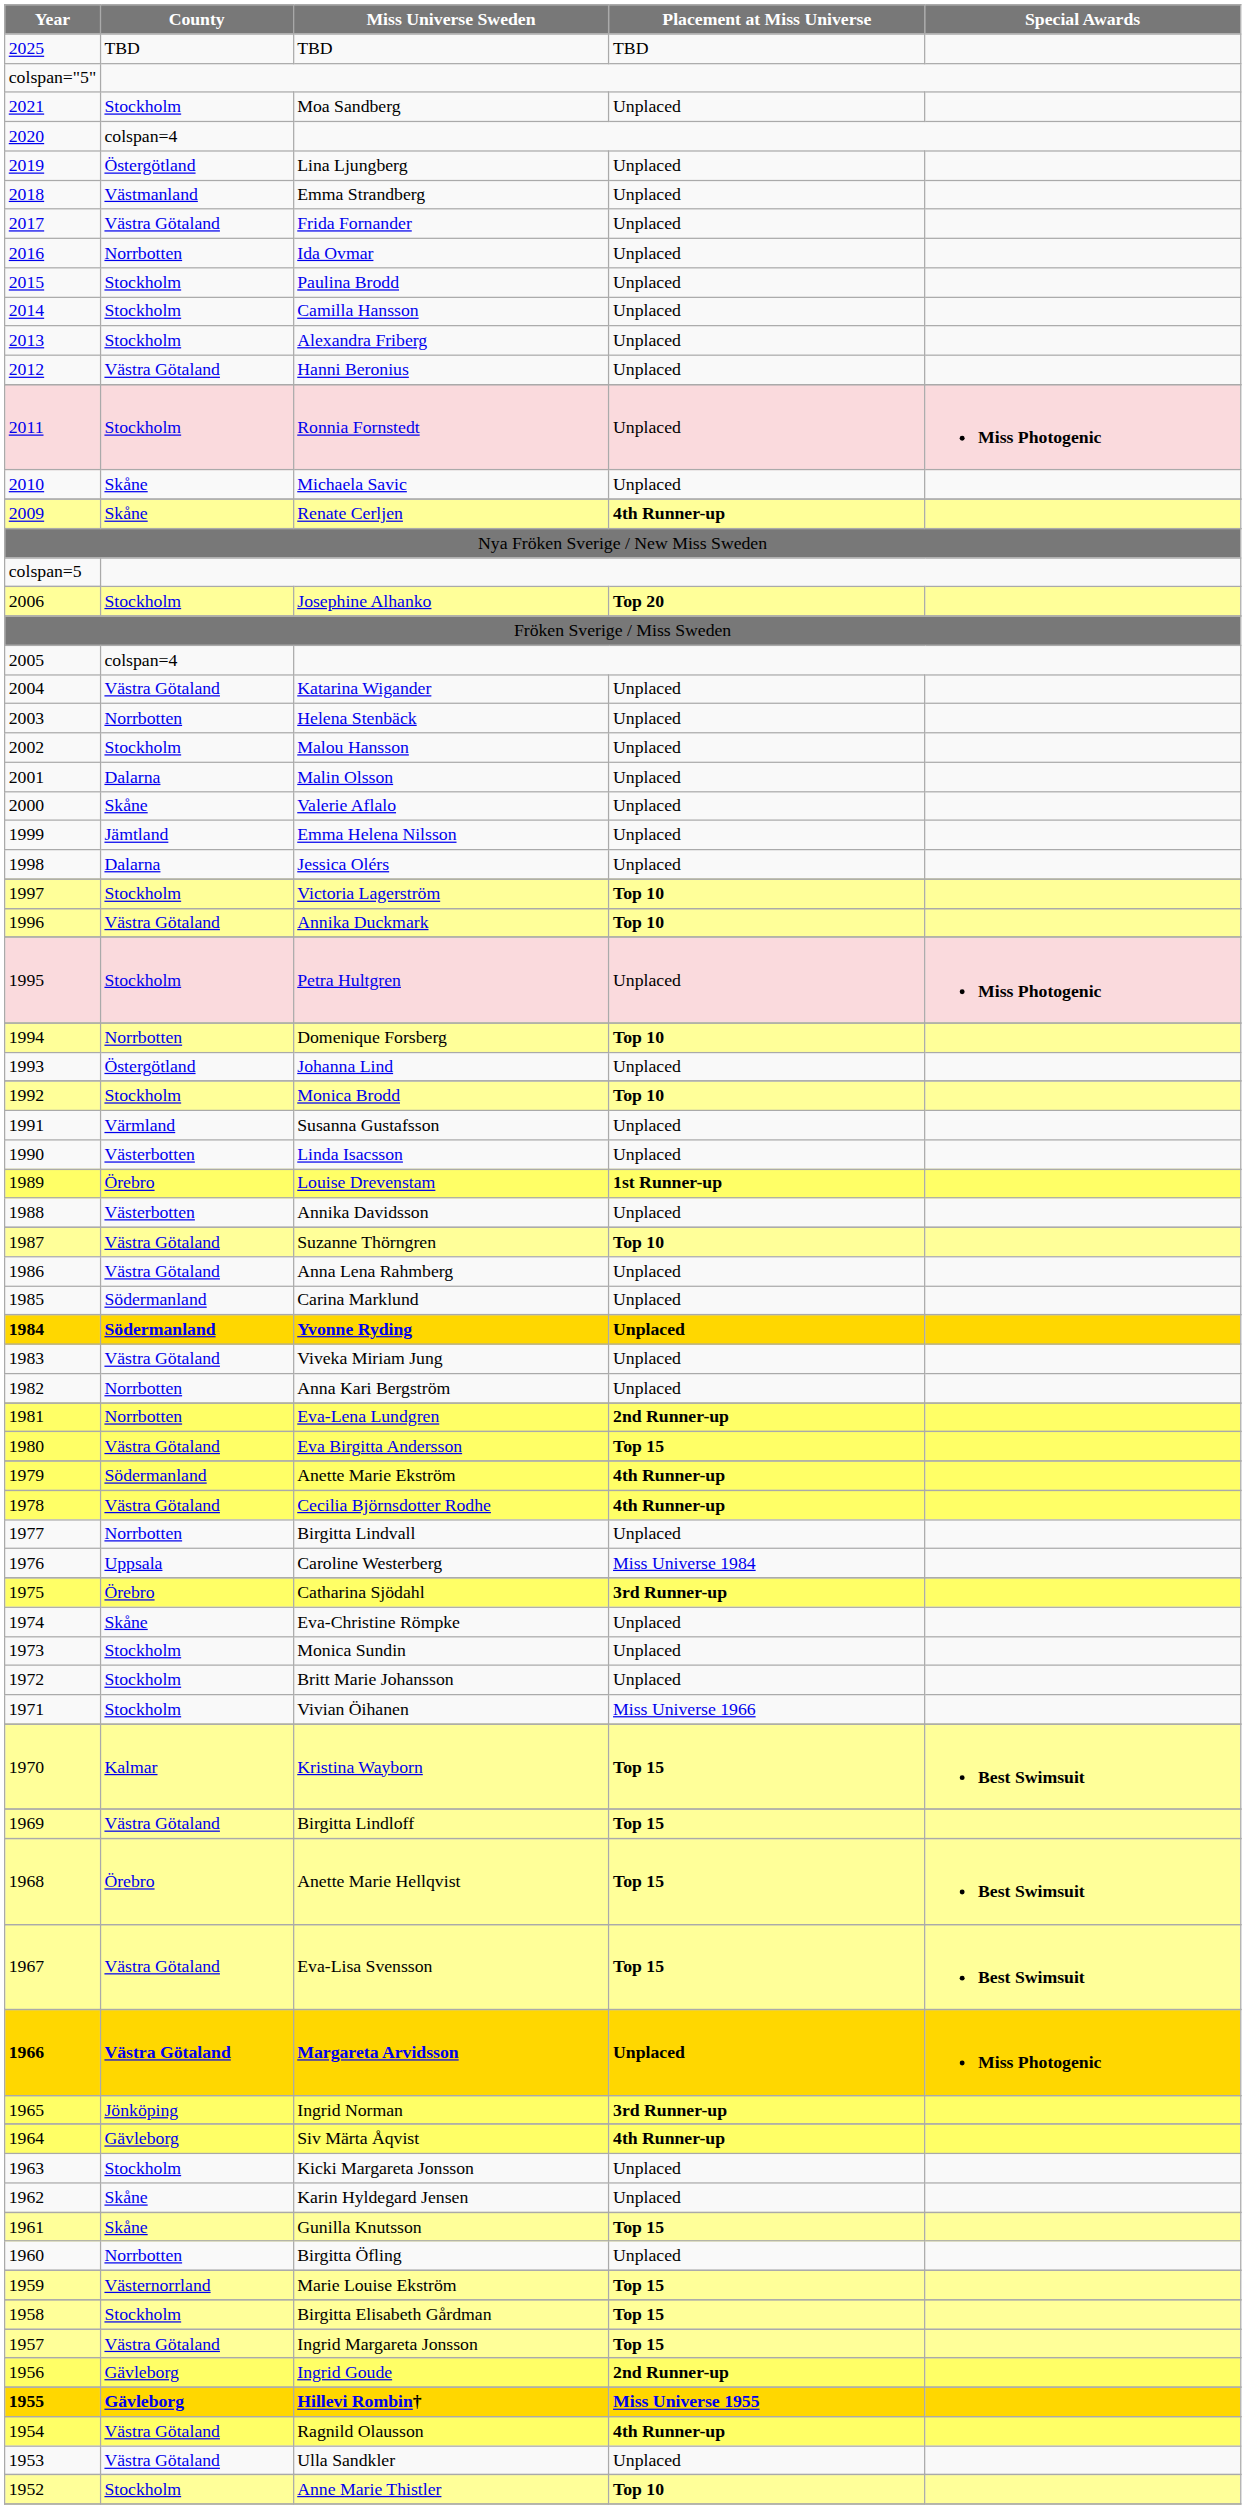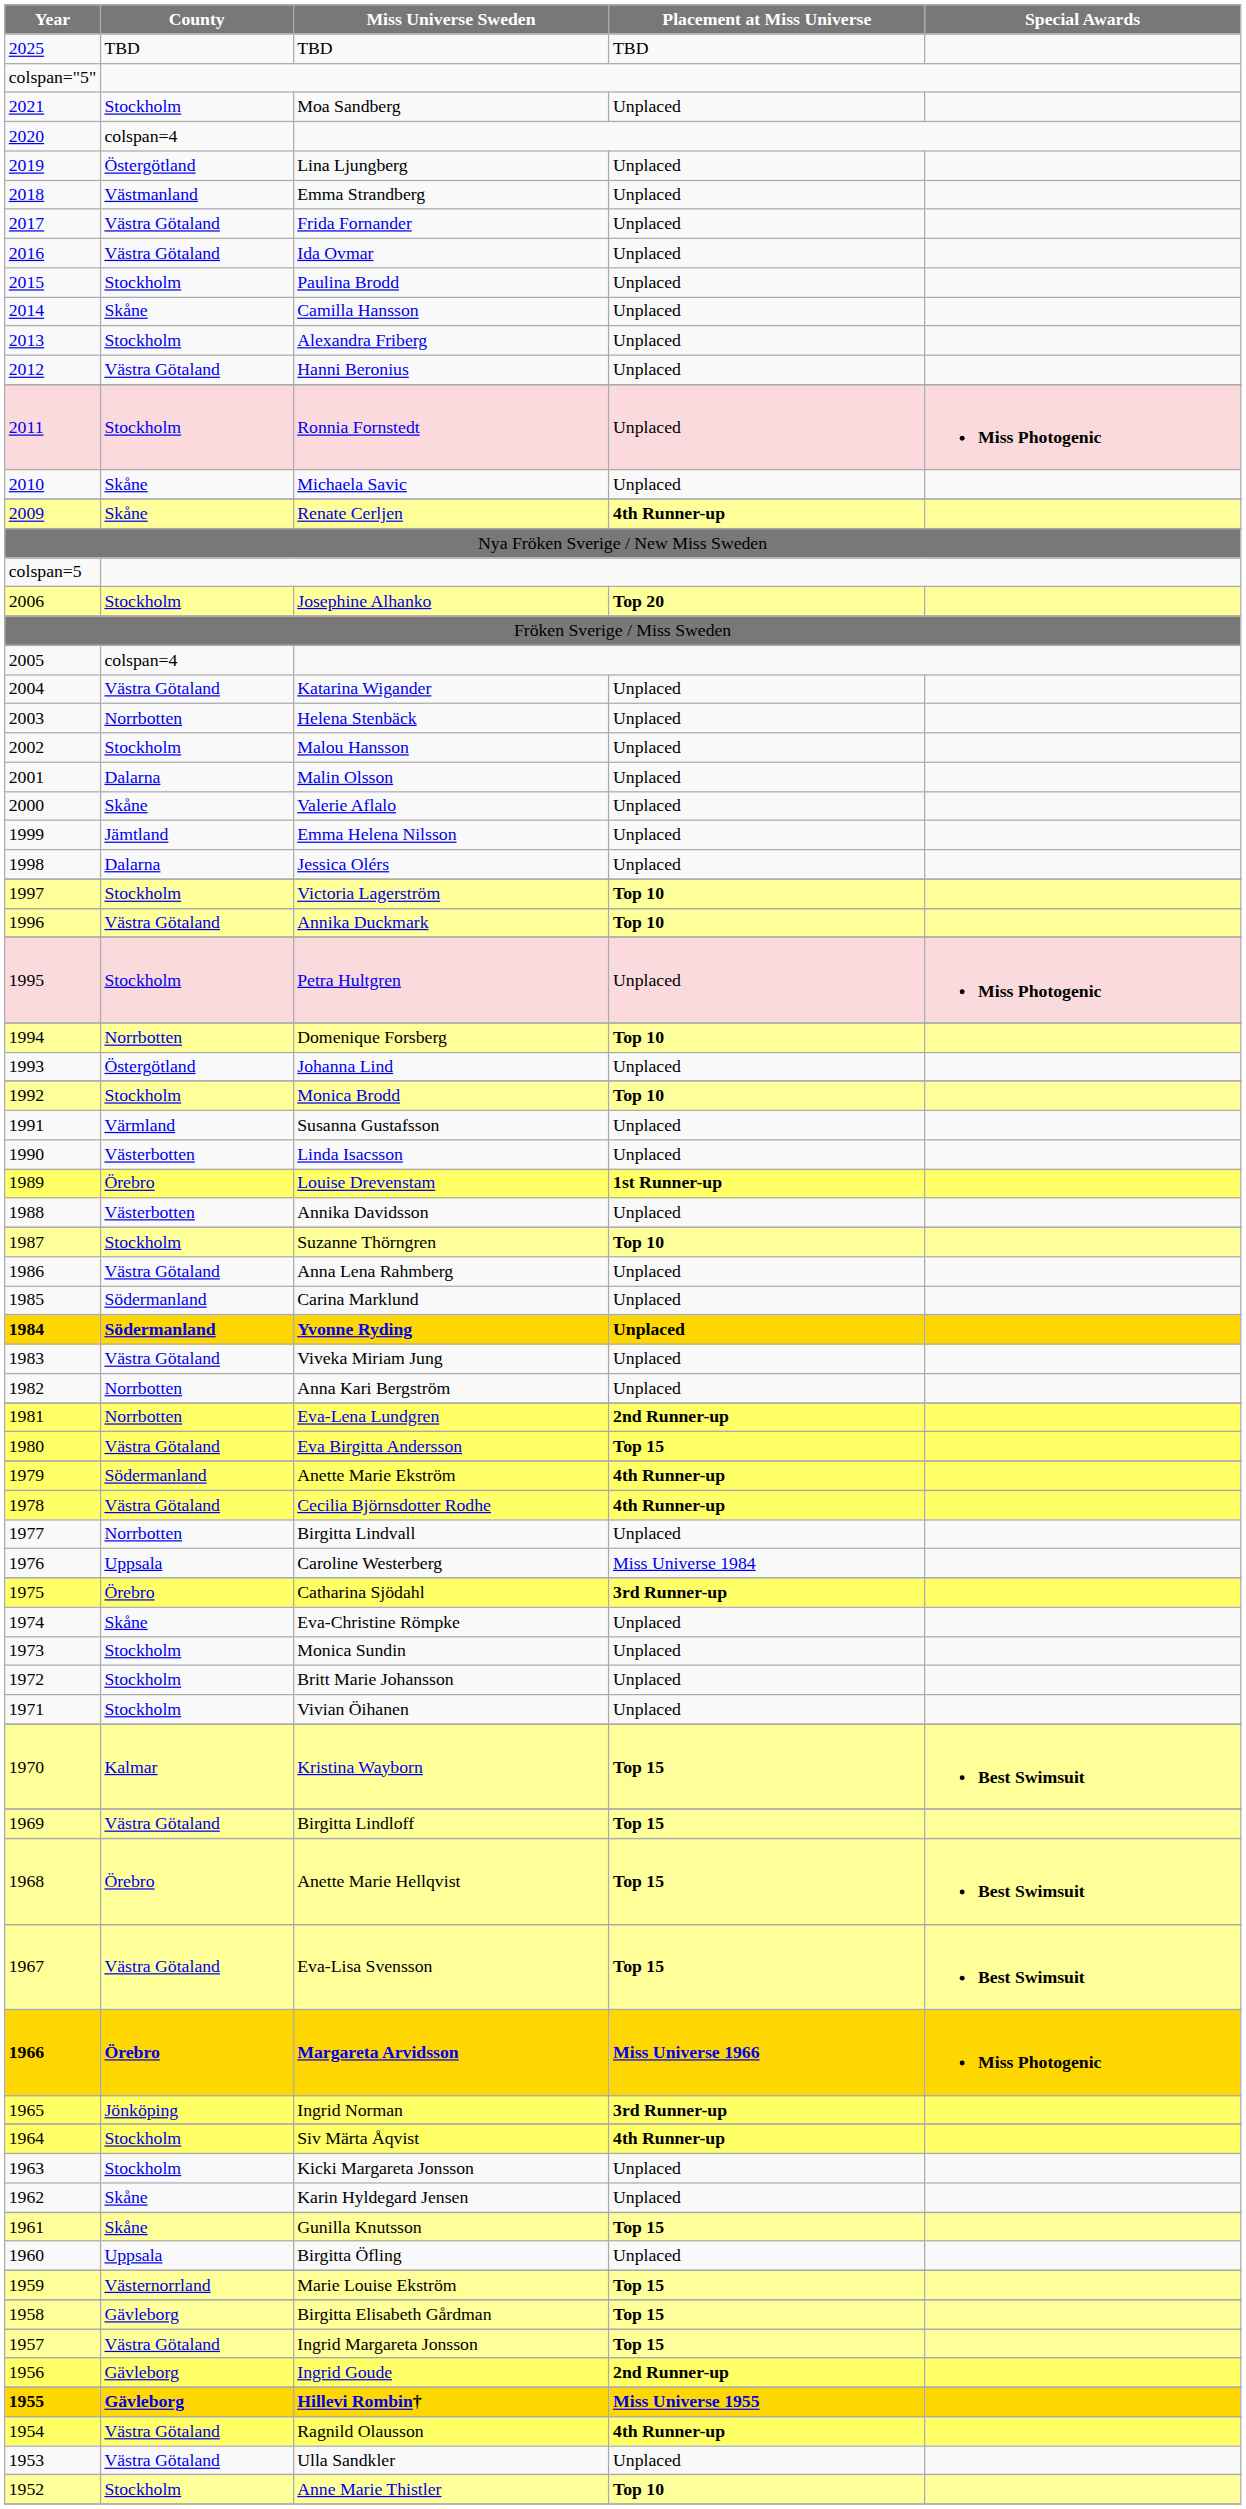(143, 253) Norrbotten -> (162, 253) Västra Götaland
(143, 311) Stockholm -> (126, 311) Skåne
(162, 1242) Västra Götaland -> (143, 1242) Stockholm
(684, 1709) Miss Universe 1966 -> (647, 1709) Unplaced
(168, 2052) Västra Götaland -> (132, 2052) Örebro
(649, 2052) Unplaced -> (686, 2052) Miss Universe 1966
(142, 2139) Gävleborg -> (143, 2139) Stockholm
(143, 2256) Norrbotten -> (133, 2256) Uppsala
(143, 2314) Stockholm -> (142, 2314) Gävleborg
